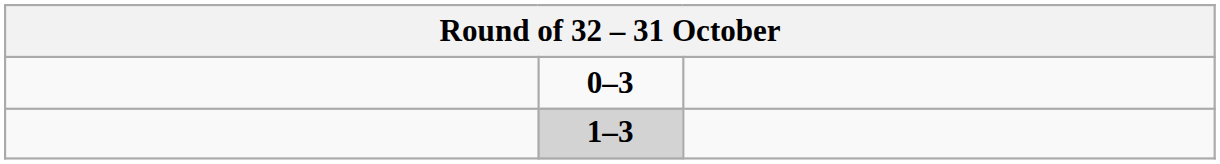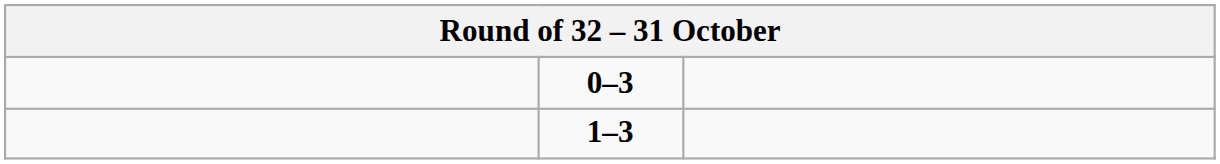(610, 133) lightgrey background -> (610, 133) no background
